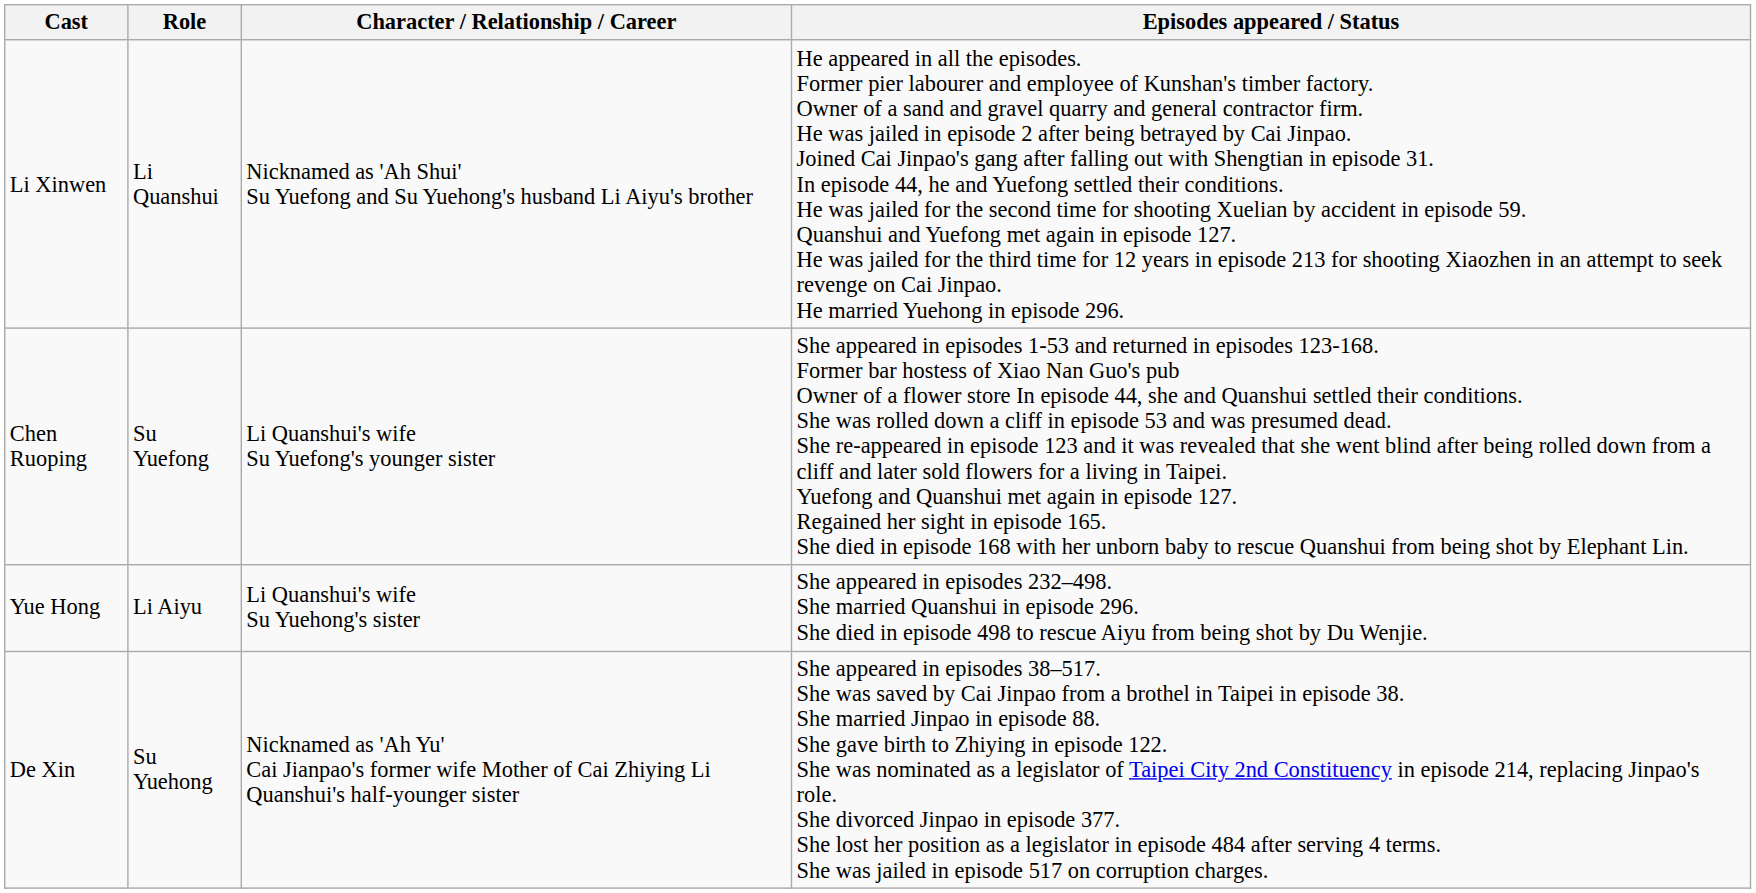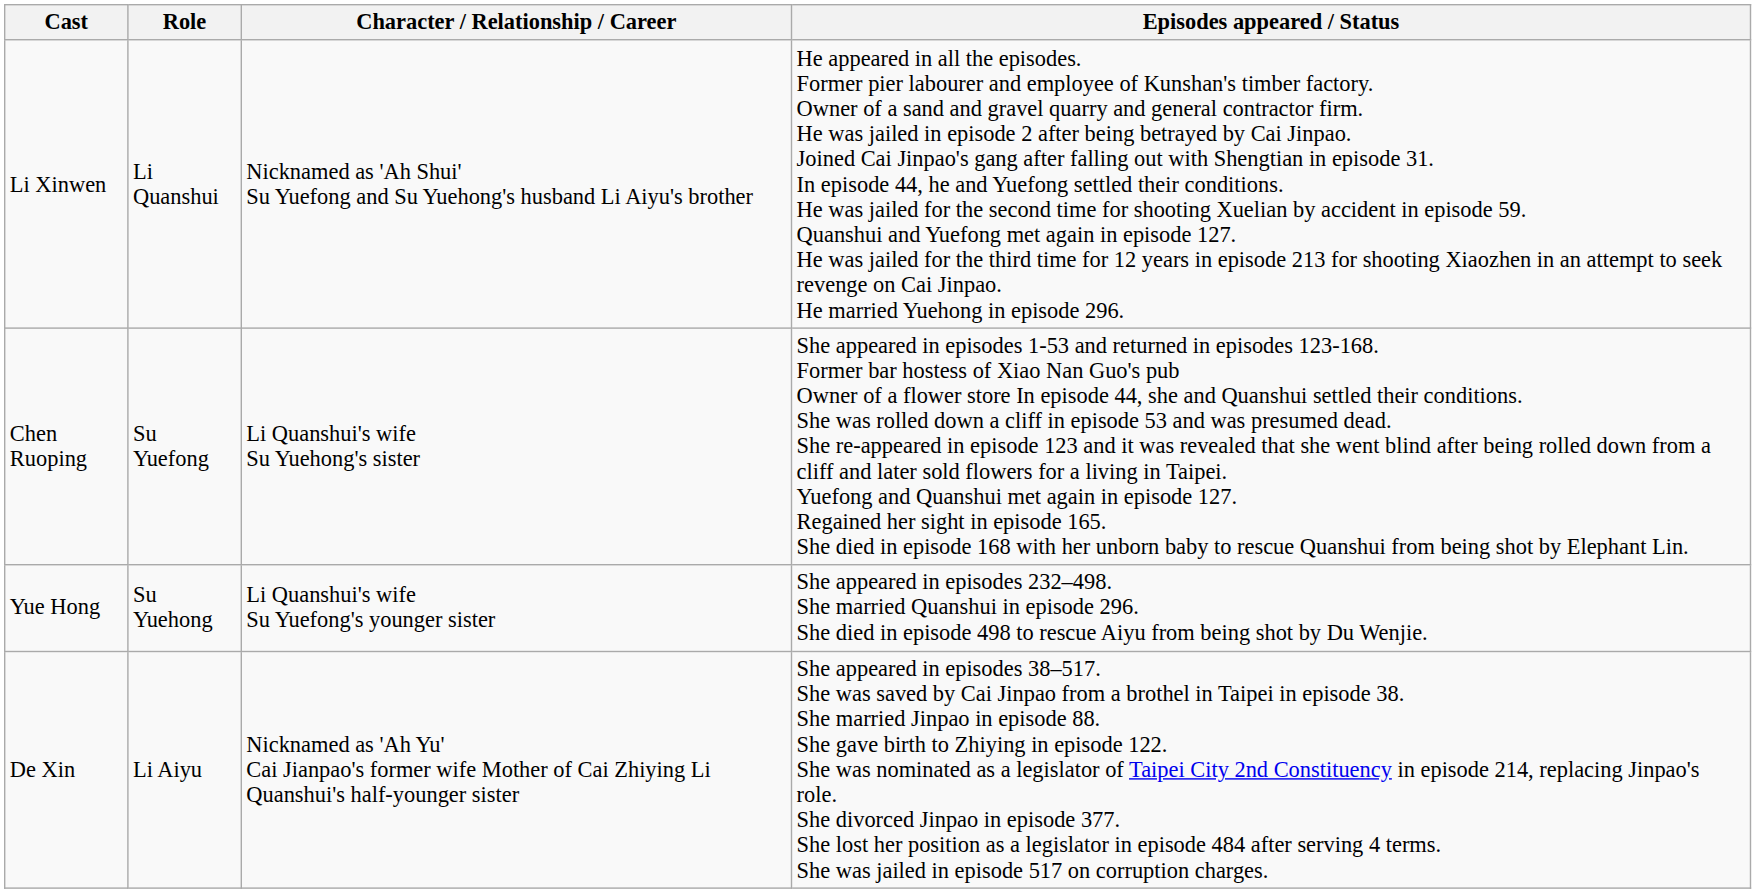(371, 446) Li Quanshui's wife Su Yuefong's younger sister -> (333, 446) Li Quanshui's wife Su Yuehong's sister
(168, 607) Li Aiyu -> (173, 607) Su Yuehong
(333, 607) Li Quanshui's wife Su Yuehong's sister -> (371, 607) Li Quanshui's wife Su Yuefong's younger sister
(173, 769) Su Yuehong -> (168, 769) Li Aiyu
